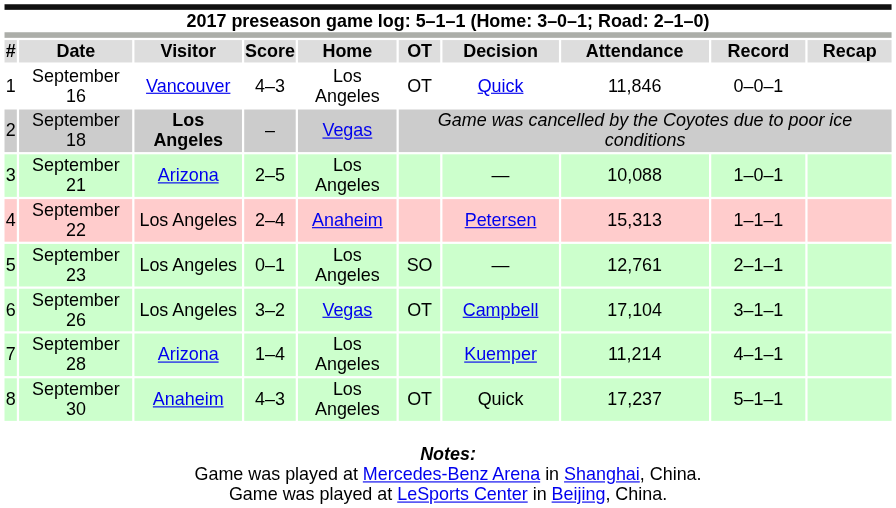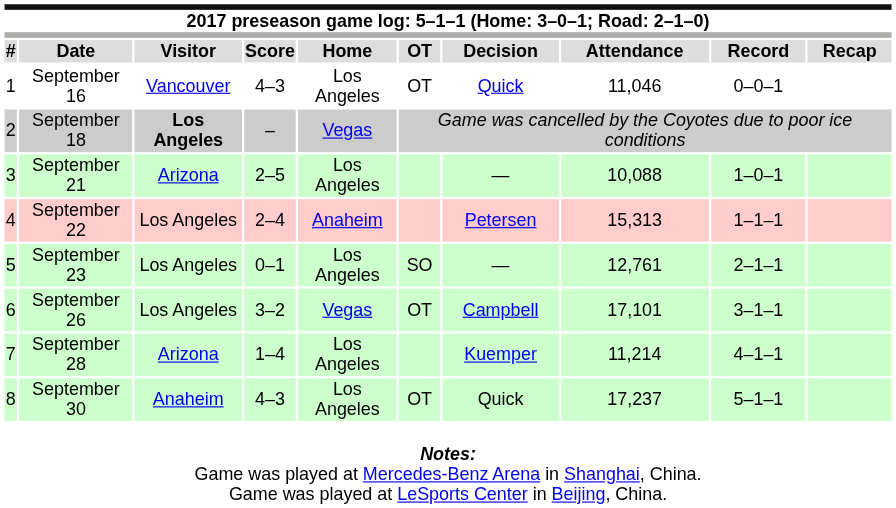(635, 85) 11,846 -> (635, 85) 11,046
(635, 309) 17,104 -> (635, 309) 17,101
